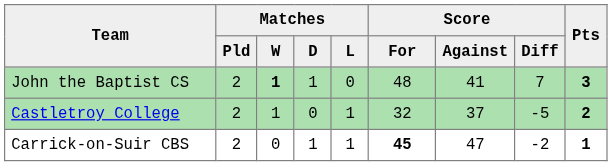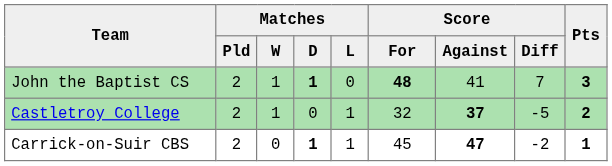(276, 83) bold -> (276, 83) normal
(313, 83) normal -> (313, 83) bold
(402, 83) normal -> (402, 83) bold
(475, 114) normal -> (475, 114) bold
(313, 145) normal -> (313, 145) bold
(402, 145) bold -> (402, 145) normal
(475, 145) normal -> (475, 145) bold
